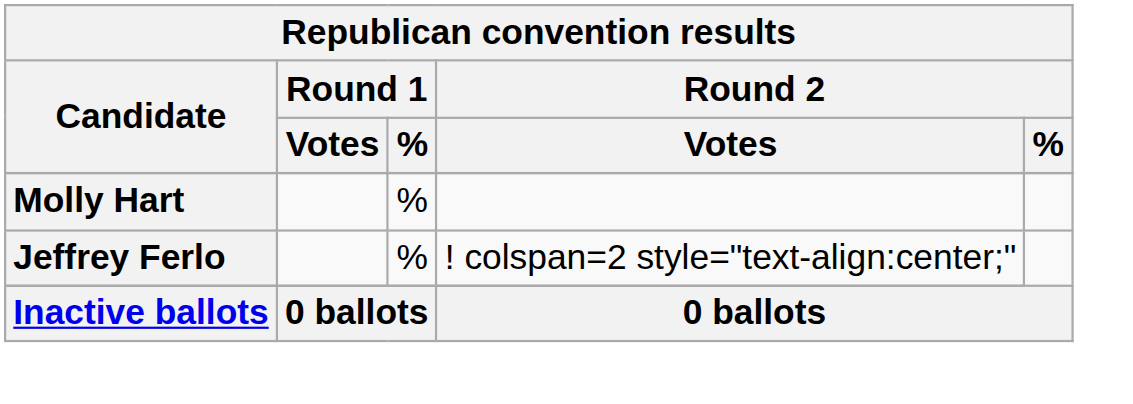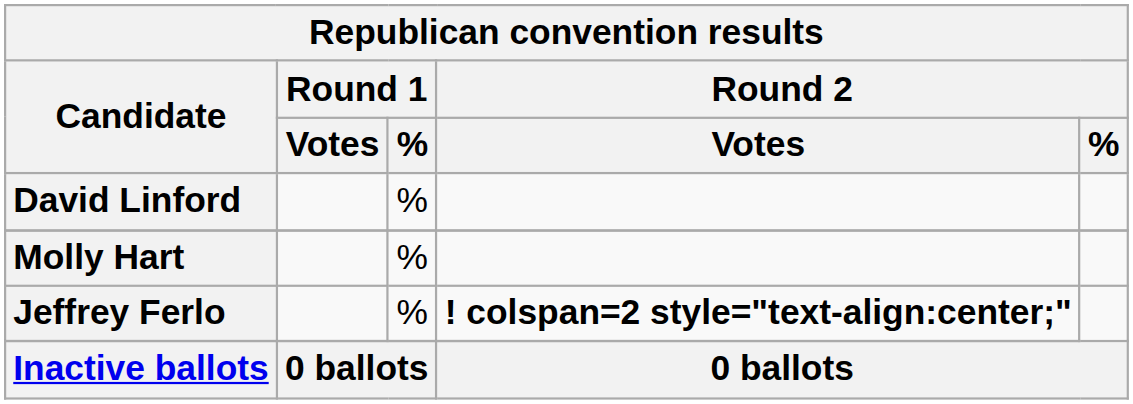+ row: (127, 200)
(731, 256) normal -> (758, 312) bold
